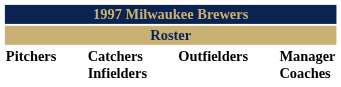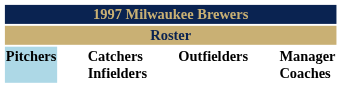(31, 56) no background -> (31, 56) lightblue background
